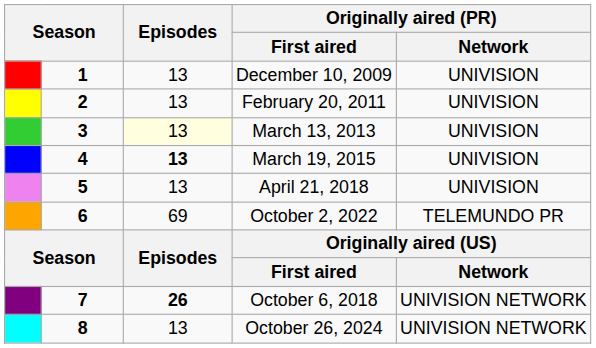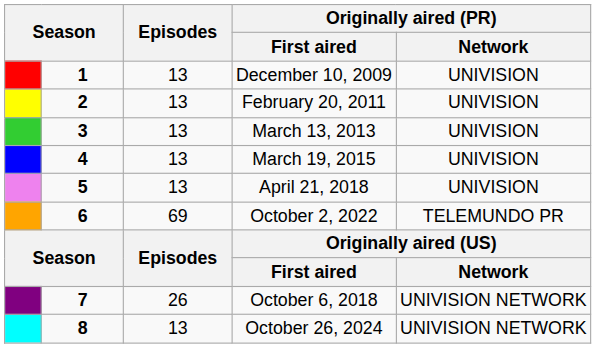(178, 131) lightyellow background -> (178, 131) no background
(178, 159) bold -> (178, 159) normal
(178, 300) bold -> (178, 300) normal
